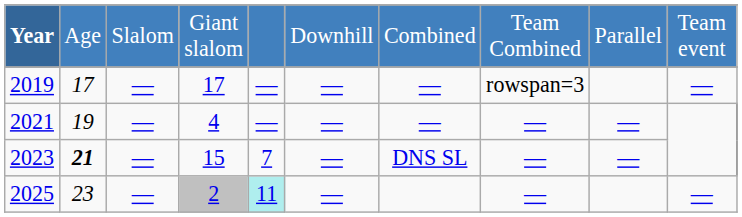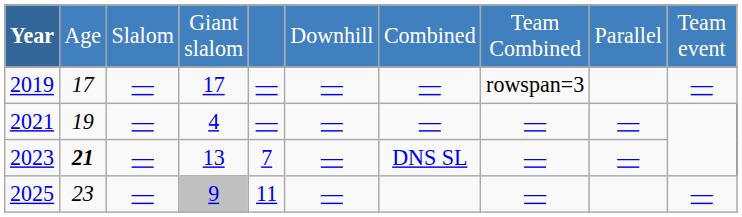(214, 157) 15 -> (214, 157) 13
(214, 194) 2 -> (214, 194) 9
(267, 194) paleturquoise background -> (267, 194) no background
